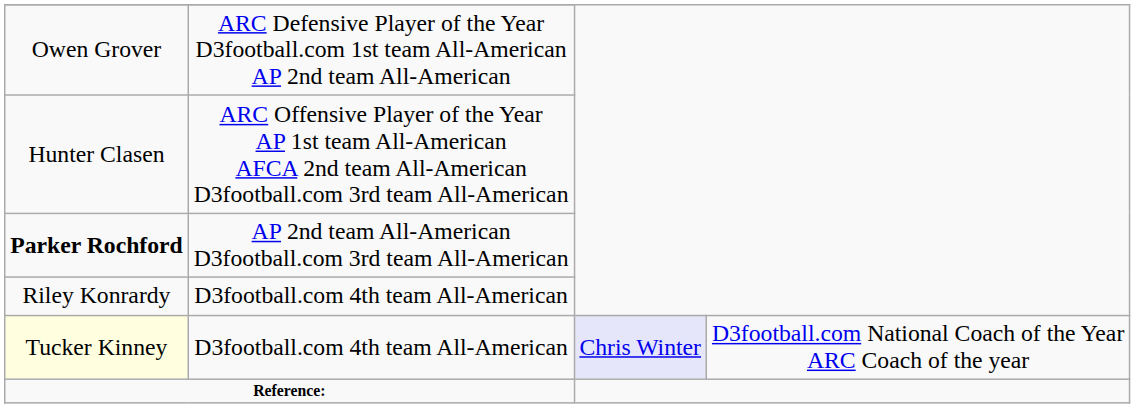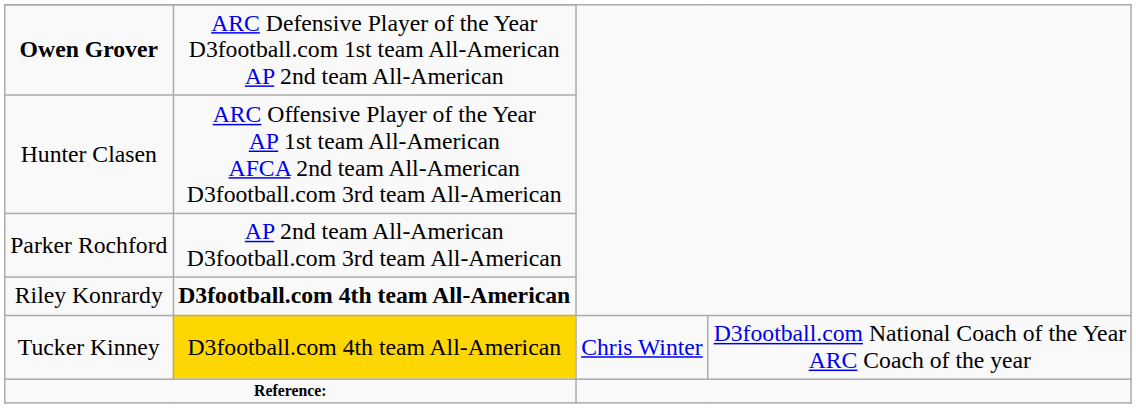(96, 49) normal -> (89, 49) bold
(96, 244) bold -> (89, 244) normal
(381, 295) normal -> (374, 295) bold
(96, 346) lightyellow background -> (89, 346) no background
(381, 346) no background -> (374, 346) gold background
(640, 346) lavender background -> (642, 346) no background
